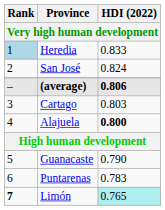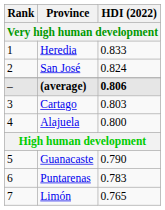(10, 50) lightblue background -> (10, 50) no background
(114, 123) bold -> (114, 123) normal
(10, 196) bold -> (10, 196) normal
(114, 196) paleturquoise background -> (114, 196) no background
